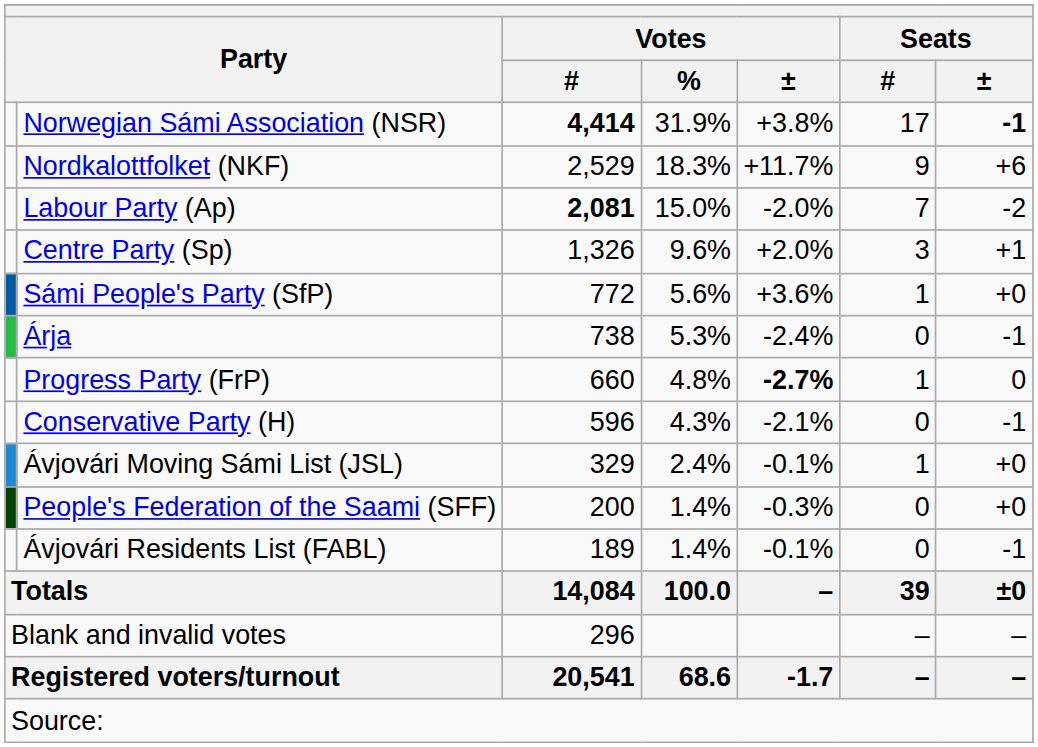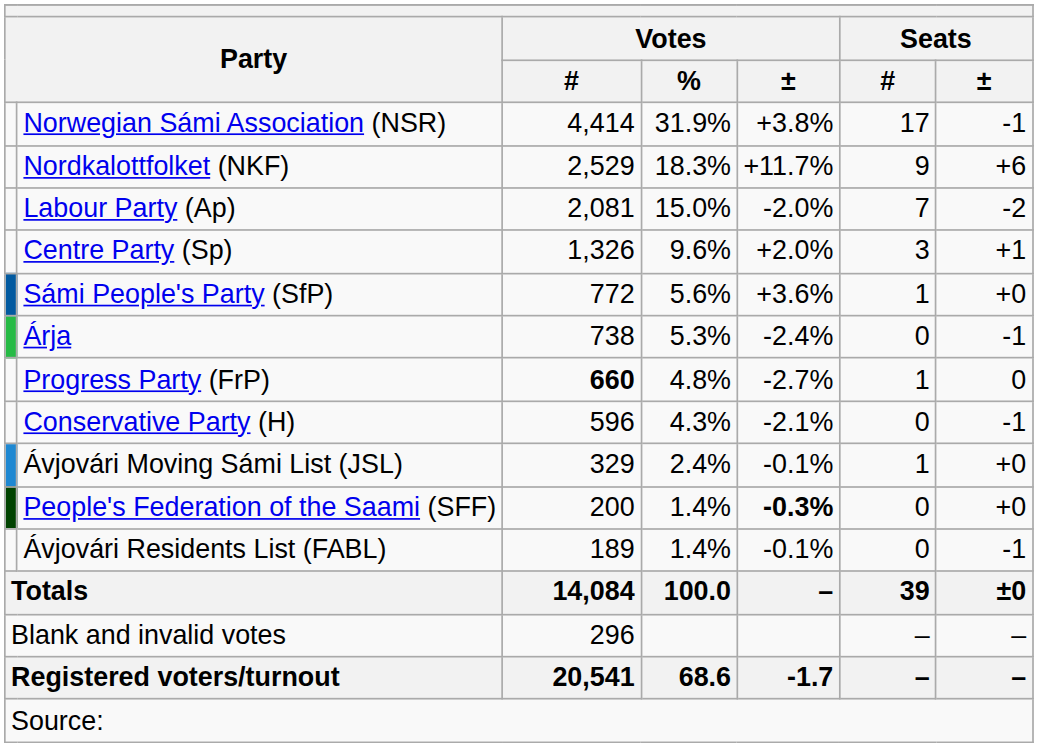(601, 123) bold -> (601, 123) normal
(1014, 123) bold -> (1014, 123) normal
(601, 208) bold -> (601, 208) normal
(612, 379) normal -> (612, 379) bold
(798, 379) bold -> (798, 379) normal
(798, 507) normal -> (798, 507) bold
